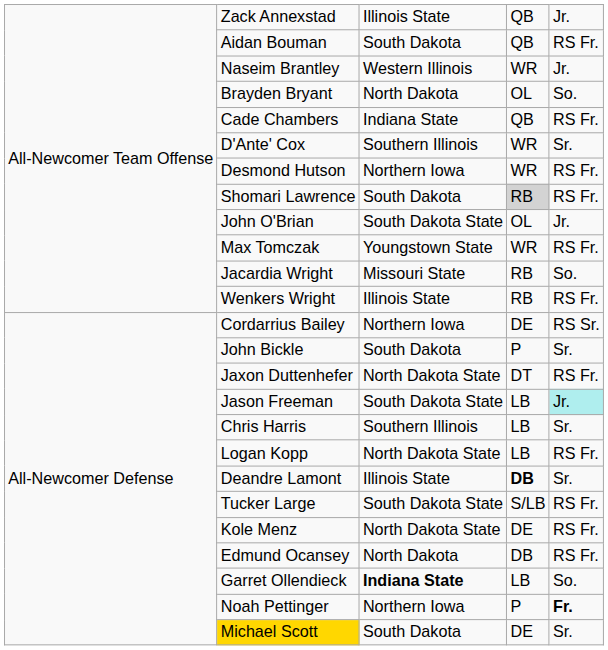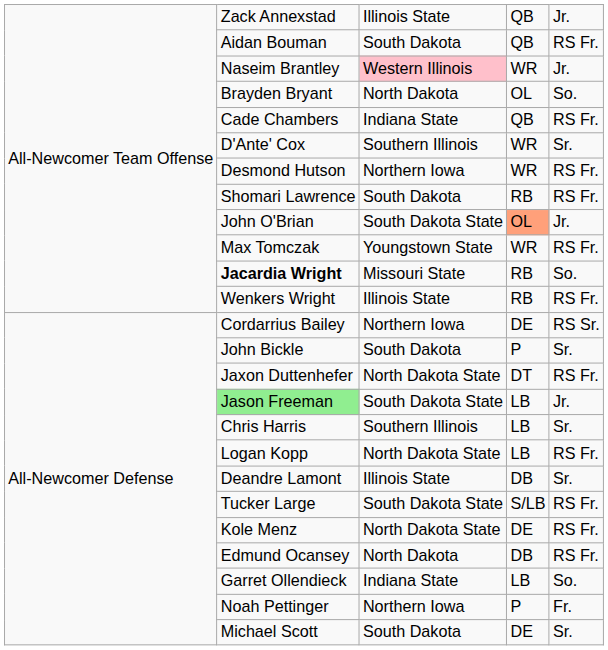(418, 68) no background -> (418, 68) pink background
(522, 196) lightgrey background -> (522, 196) no background
(521, 222) no background -> (521, 222) lightsalmon background
(277, 273) normal -> (281, 273) bold
(277, 401) no background -> (277, 401) lightgreen background
(562, 401) paleturquoise background -> (562, 401) no background
(522, 478) bold -> (522, 478) normal
(413, 581) bold -> (411, 581) normal
(563, 606) bold -> (562, 606) normal
(269, 632) gold background -> (269, 632) no background
